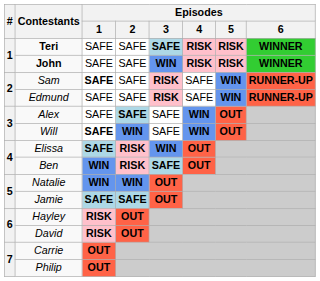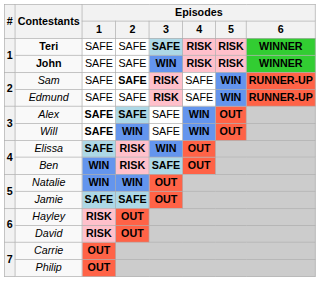(99, 81) bold -> (99, 81) normal
(132, 81) normal -> (132, 81) bold
(99, 115) normal -> (99, 115) bold
